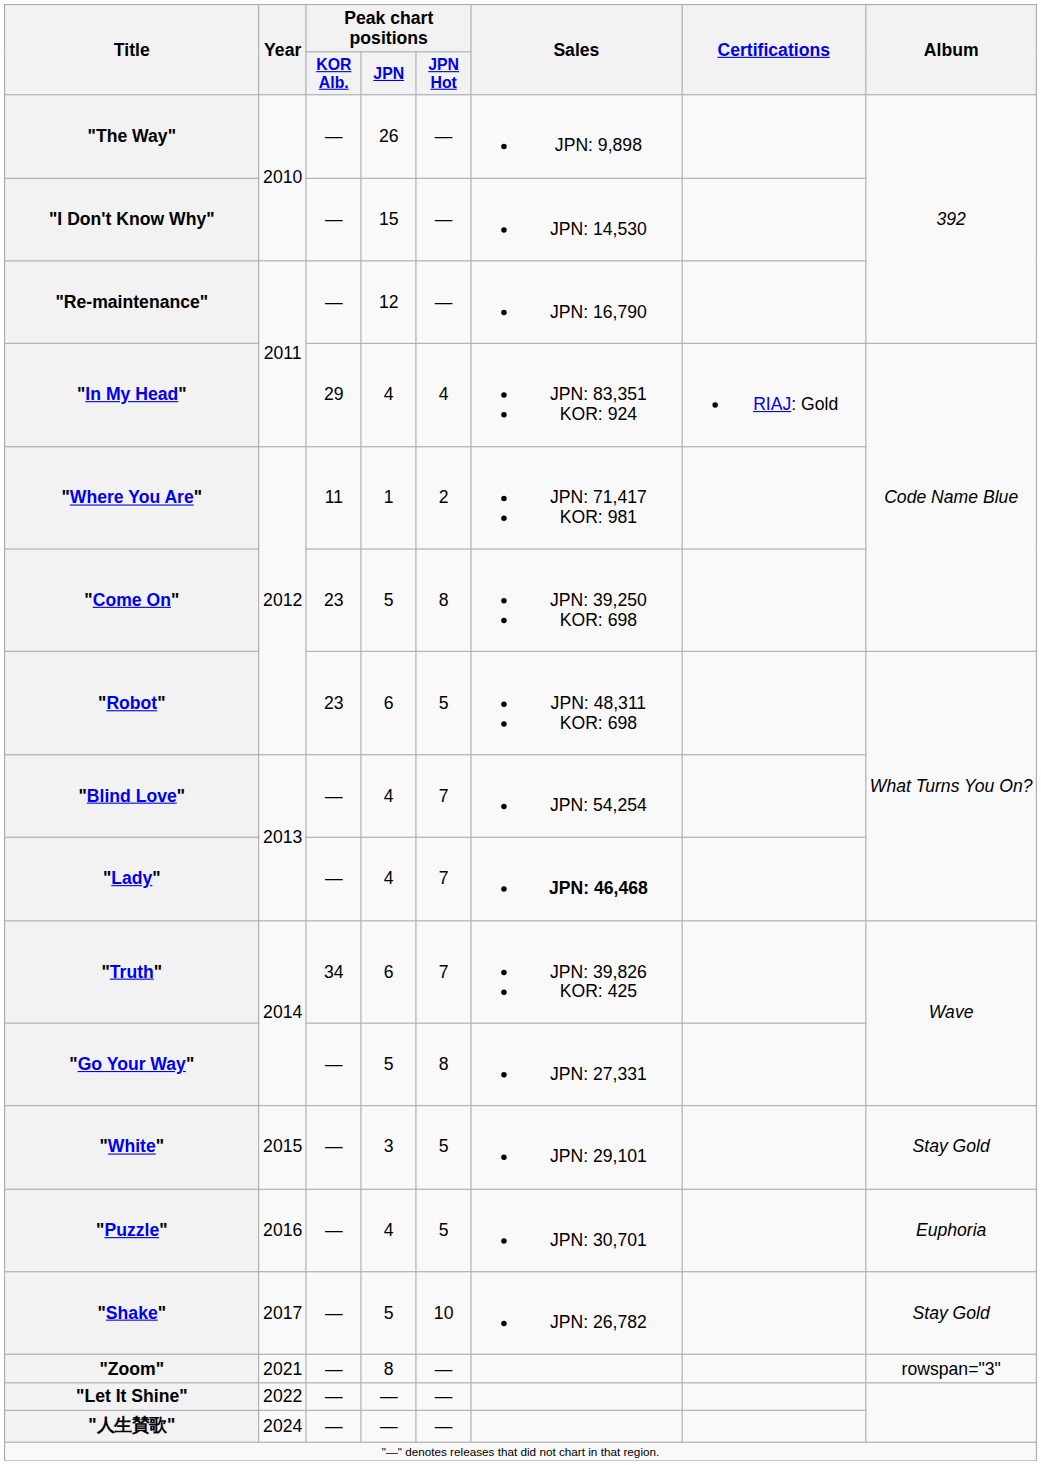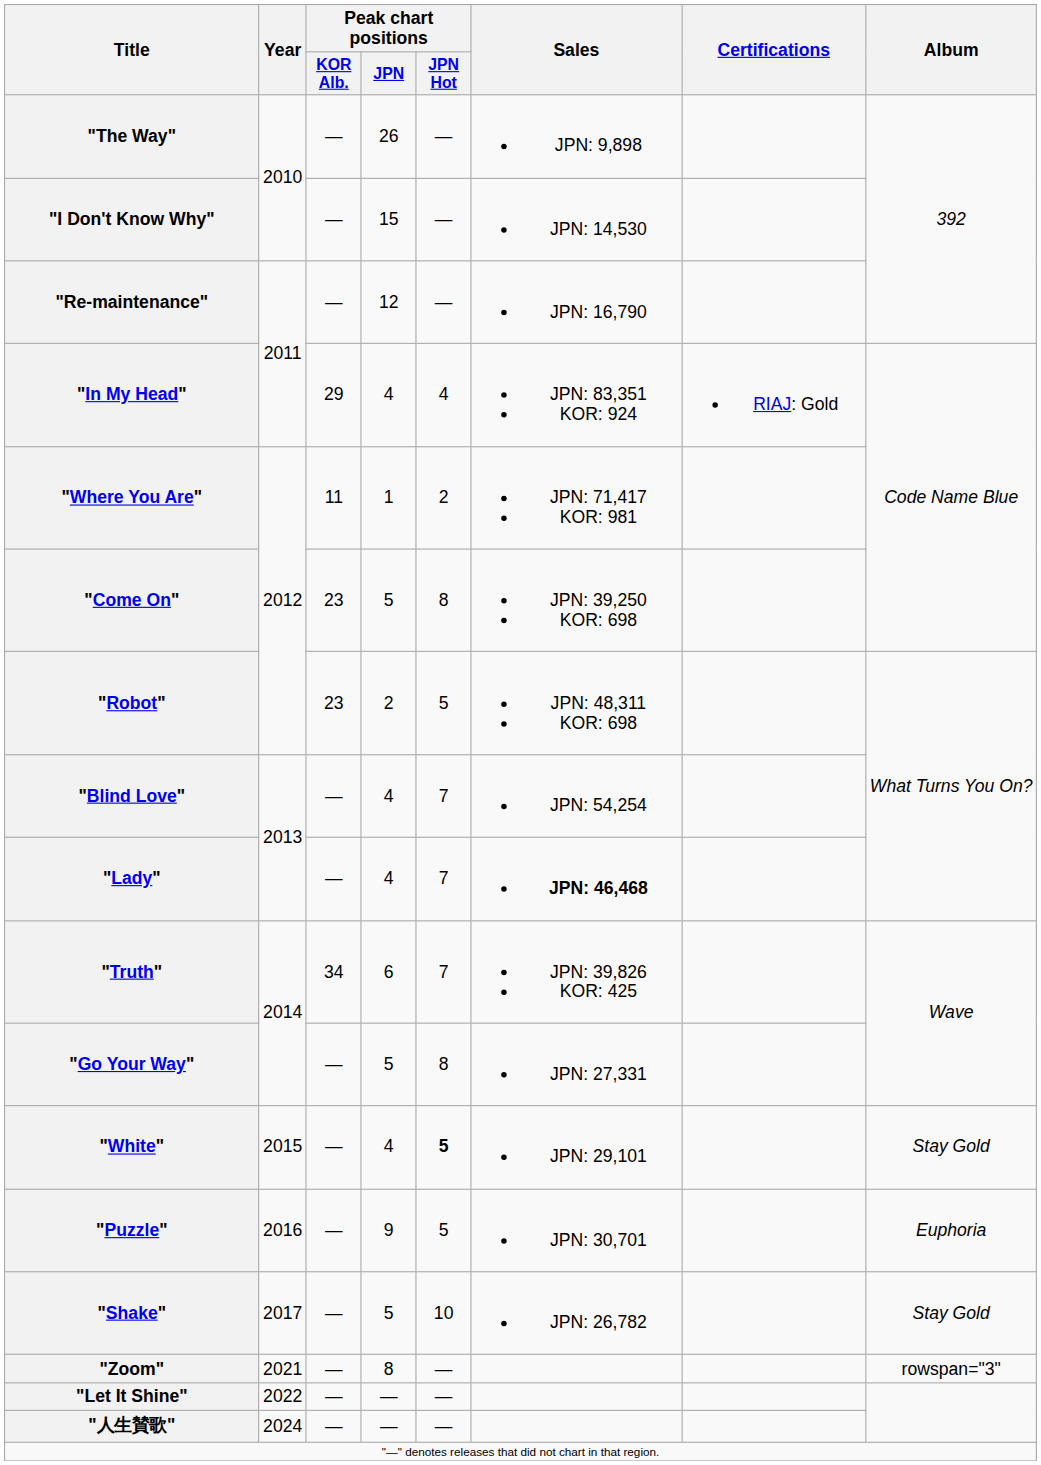(389, 703) 6 -> (389, 703) 2
(389, 1147) 3 -> (389, 1147) 4
(444, 1147) normal -> (444, 1147) bold
(389, 1230) 4 -> (389, 1230) 9
